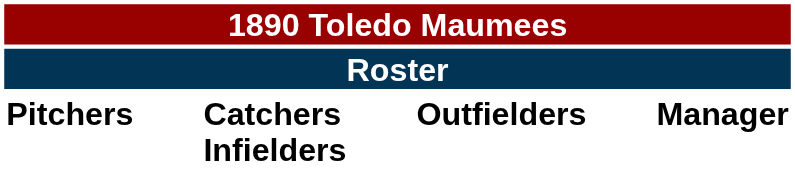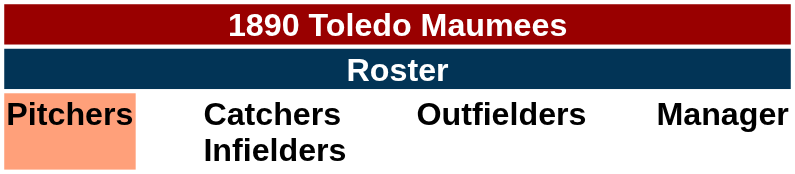(70, 113) no background -> (70, 113) lightsalmon background
